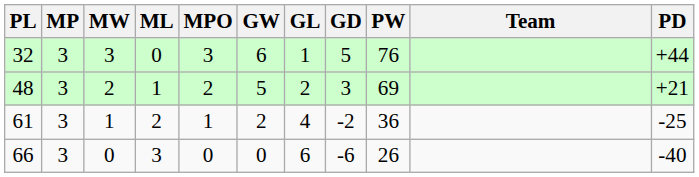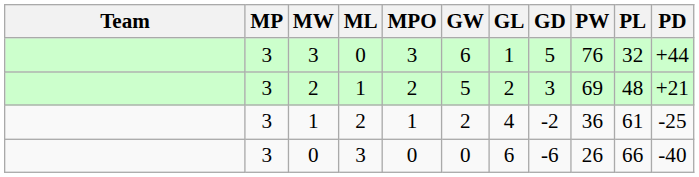columns swapped: (531, 21) <-> (23, 21)
